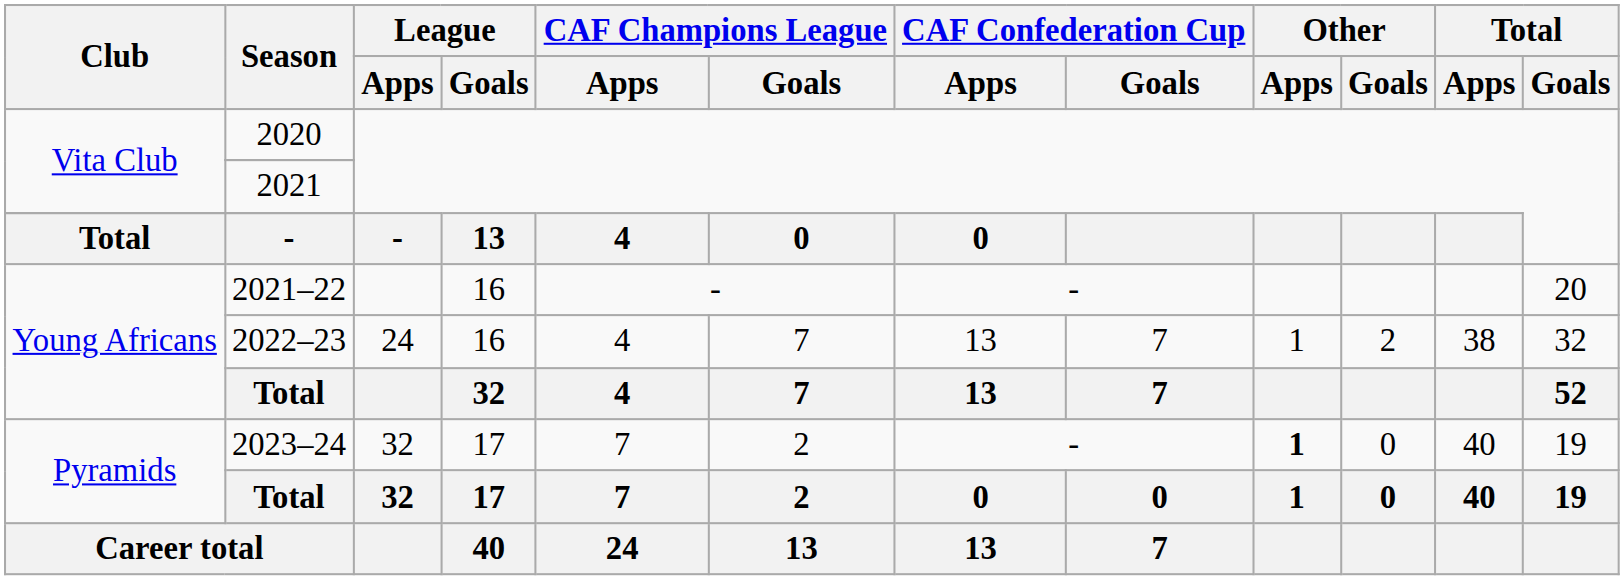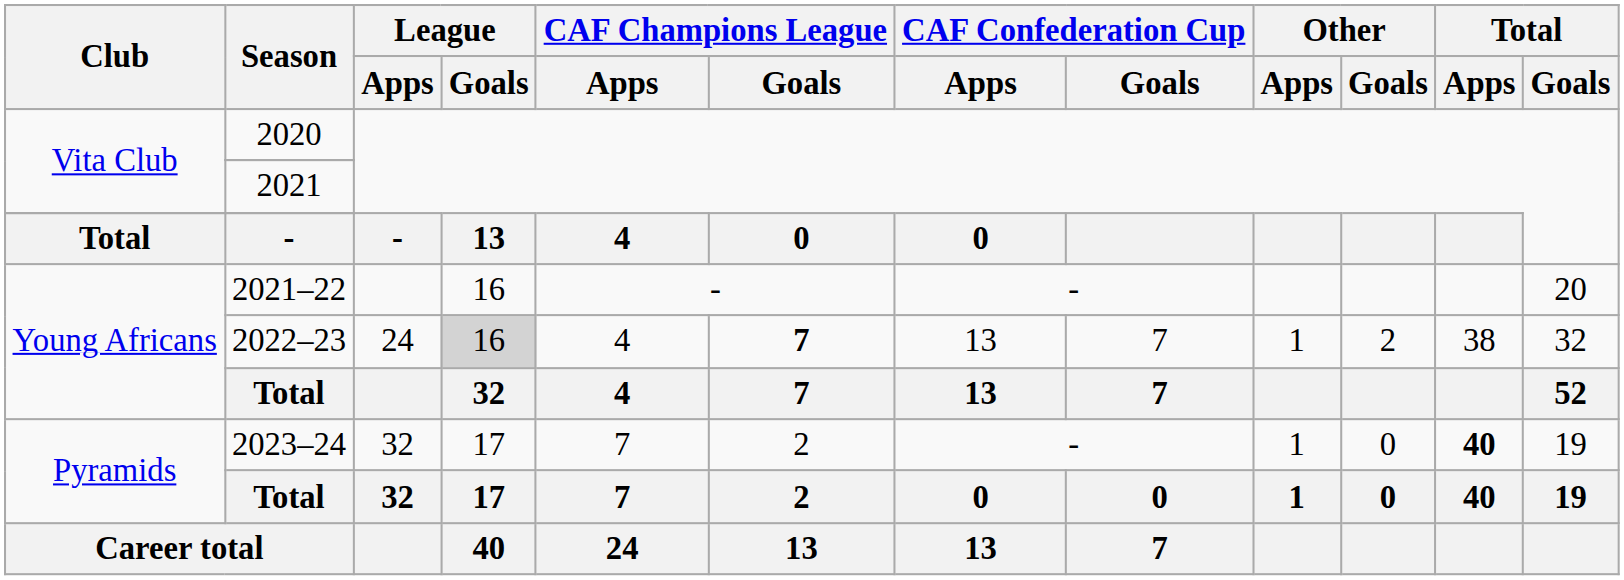(489, 340) no background -> (489, 340) lightgrey background
(801, 340) normal -> (801, 340) bold
(1297, 444) bold -> (1297, 444) normal
(1479, 444) normal -> (1479, 444) bold
